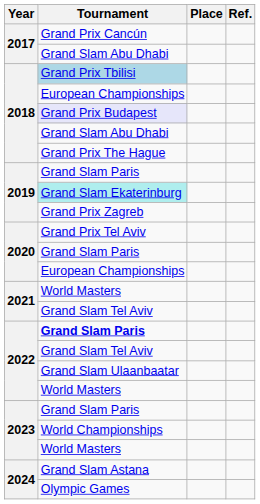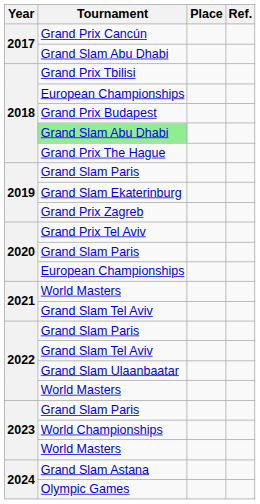(88, 73) lightblue background -> (88, 73) no background
(99, 113) lavender background -> (99, 113) no background
(105, 133) no background -> (105, 133) lightgreen background
(111, 192) paleturquoise background -> (111, 192) no background
(93, 331) bold -> (90, 331) normal
